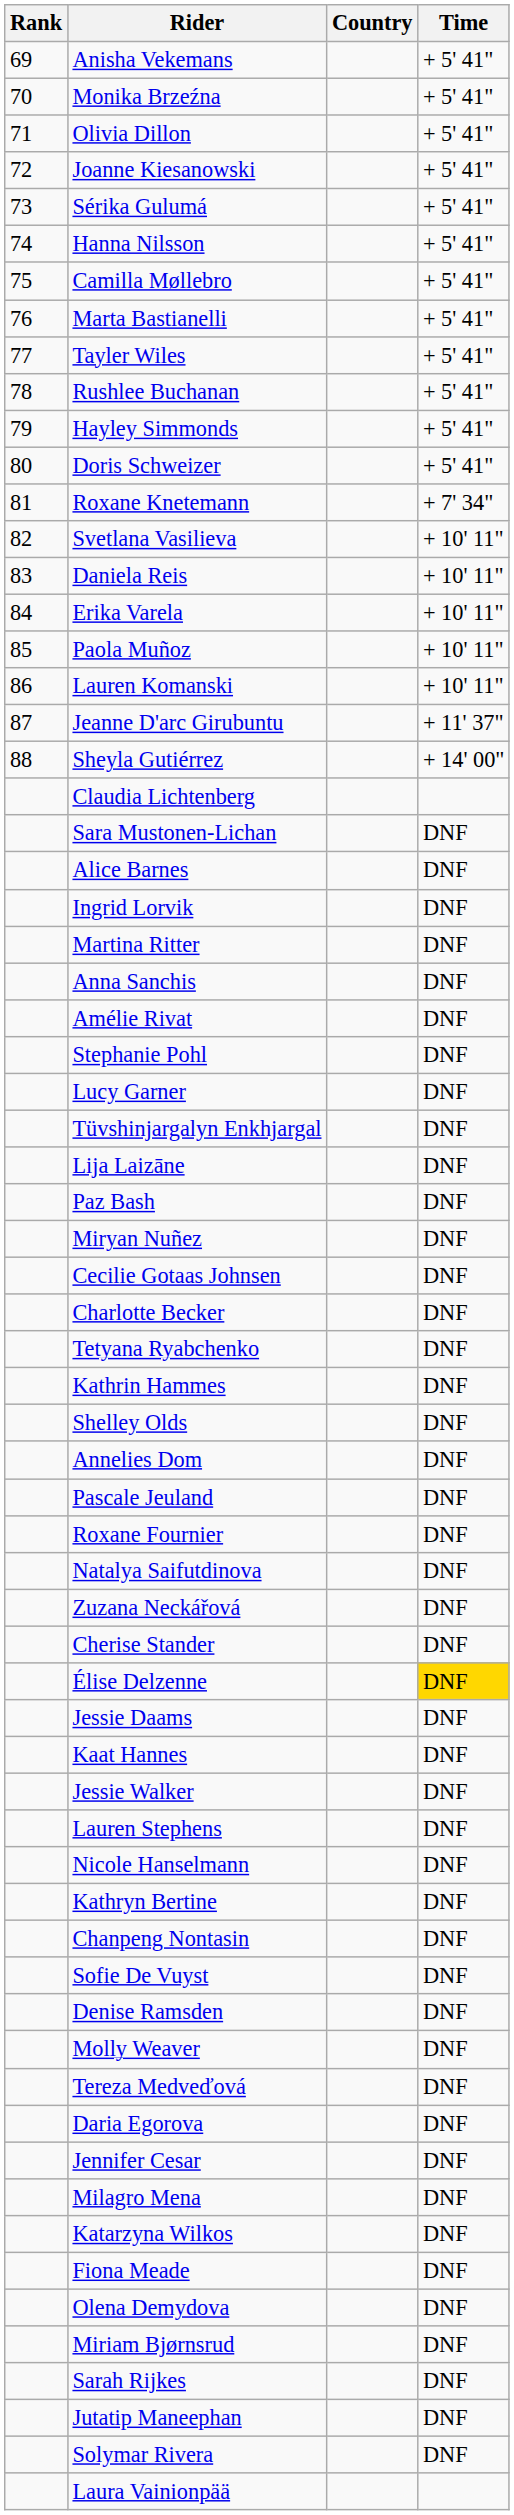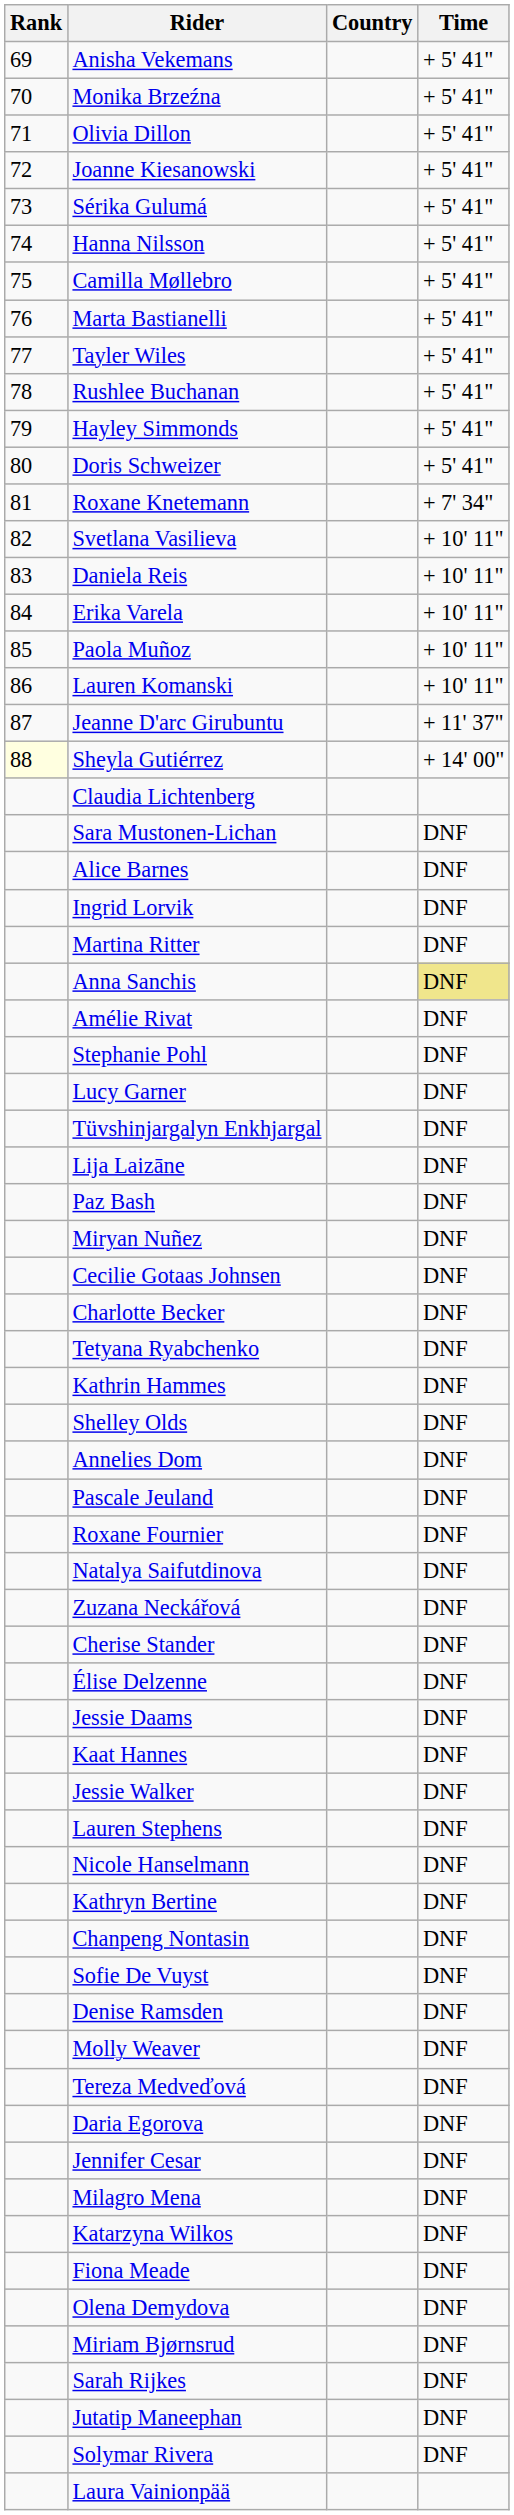(21, 759) no background -> (21, 759) lightyellow background
(445, 980) no background -> (445, 980) khaki background
(445, 1680) gold background -> (445, 1680) no background
